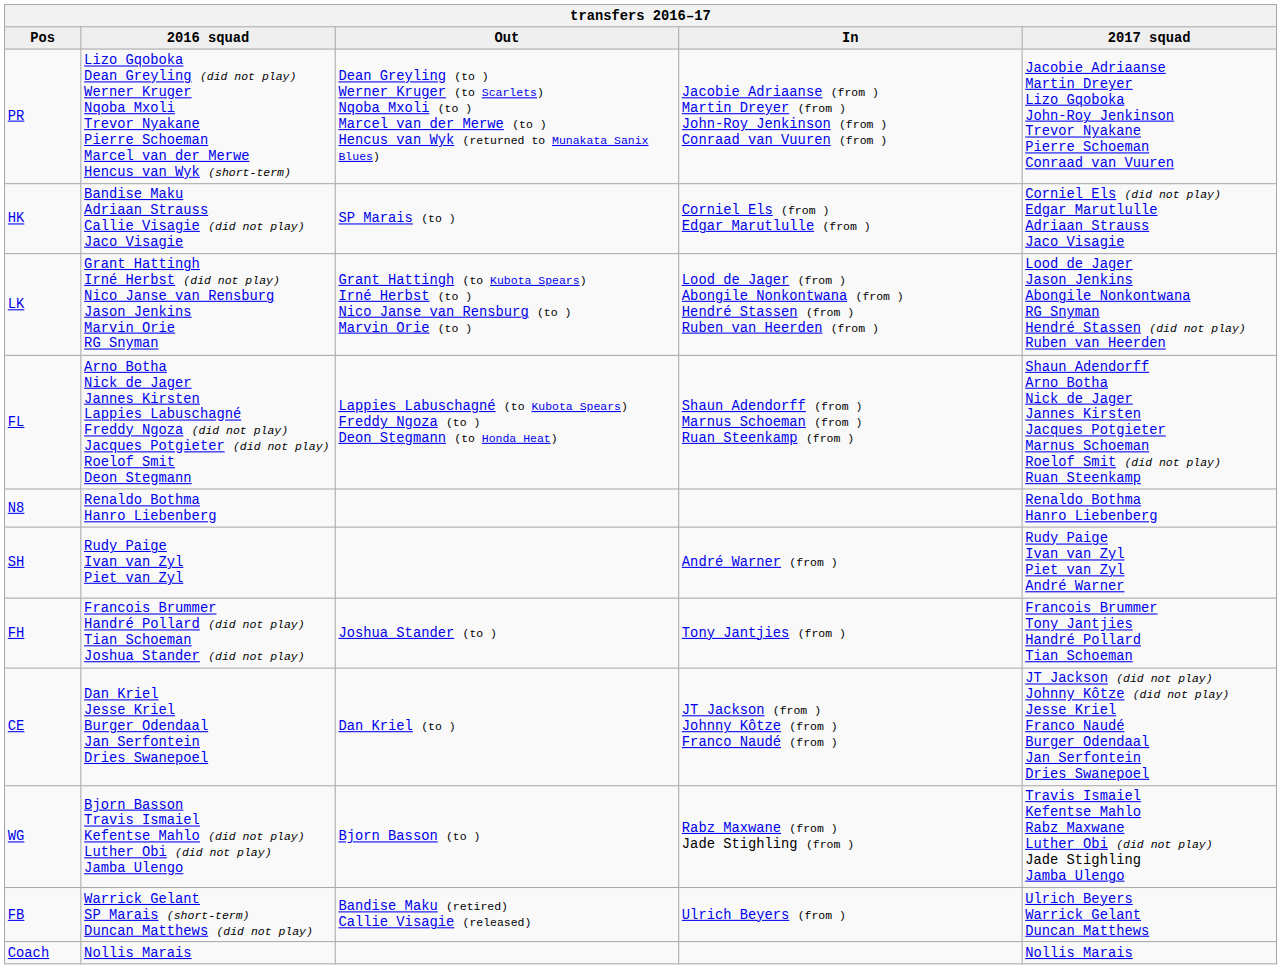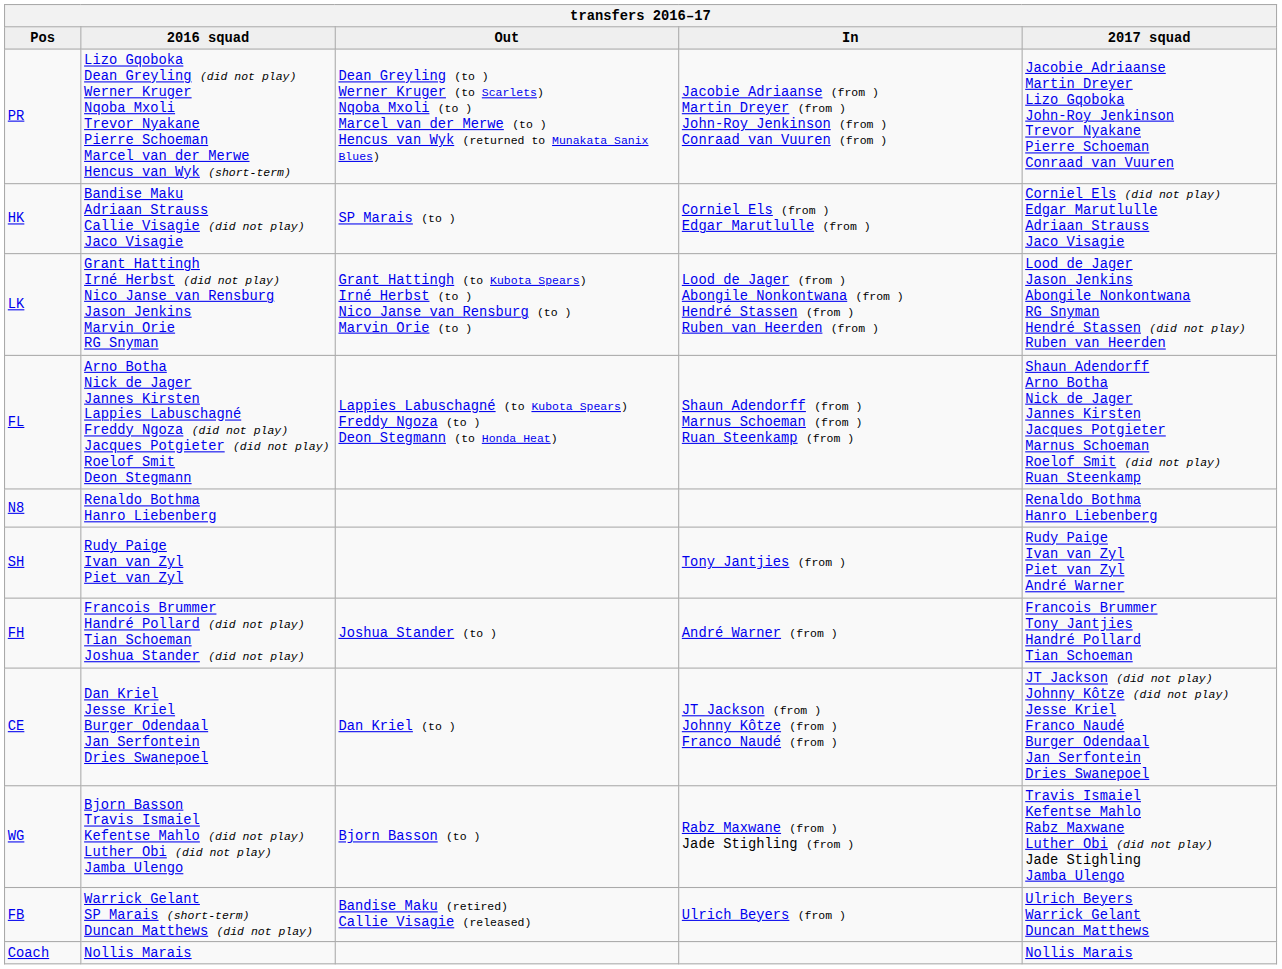(760, 563) André Warner (from ) -> (764, 563) Tony Jantjies (from )
(764, 633) Tony Jantjies (from ) -> (760, 633) André Warner (from )
